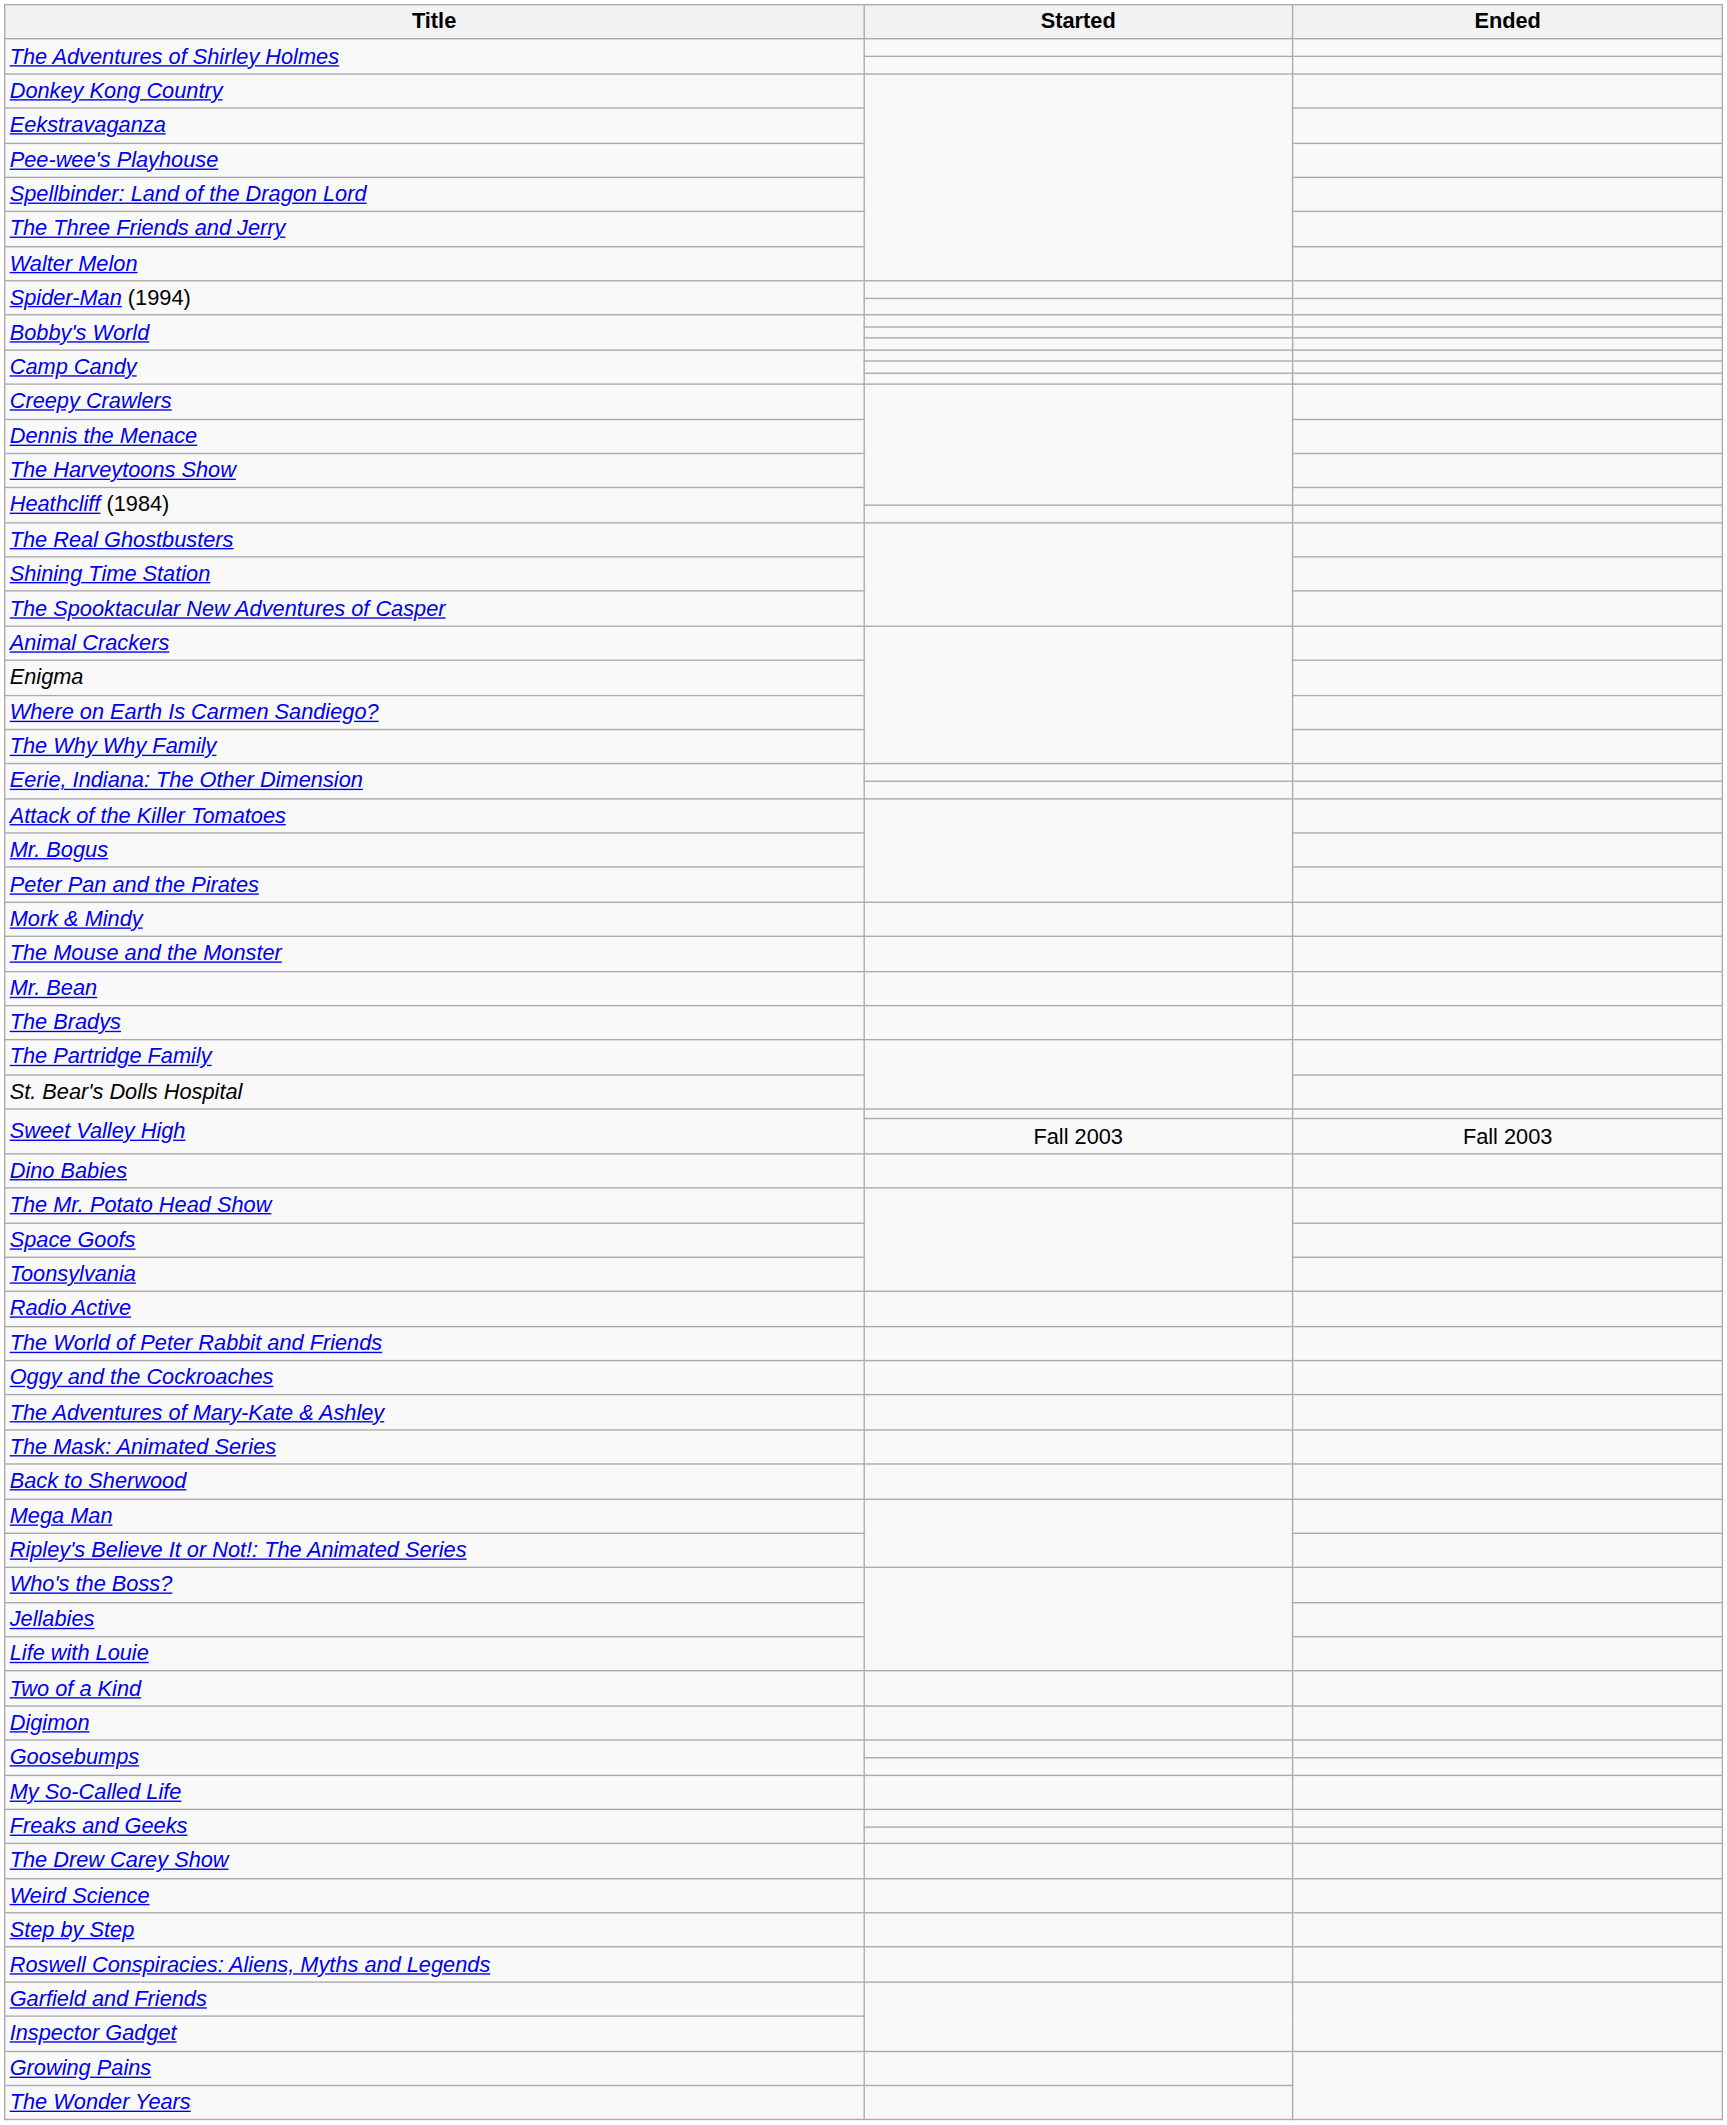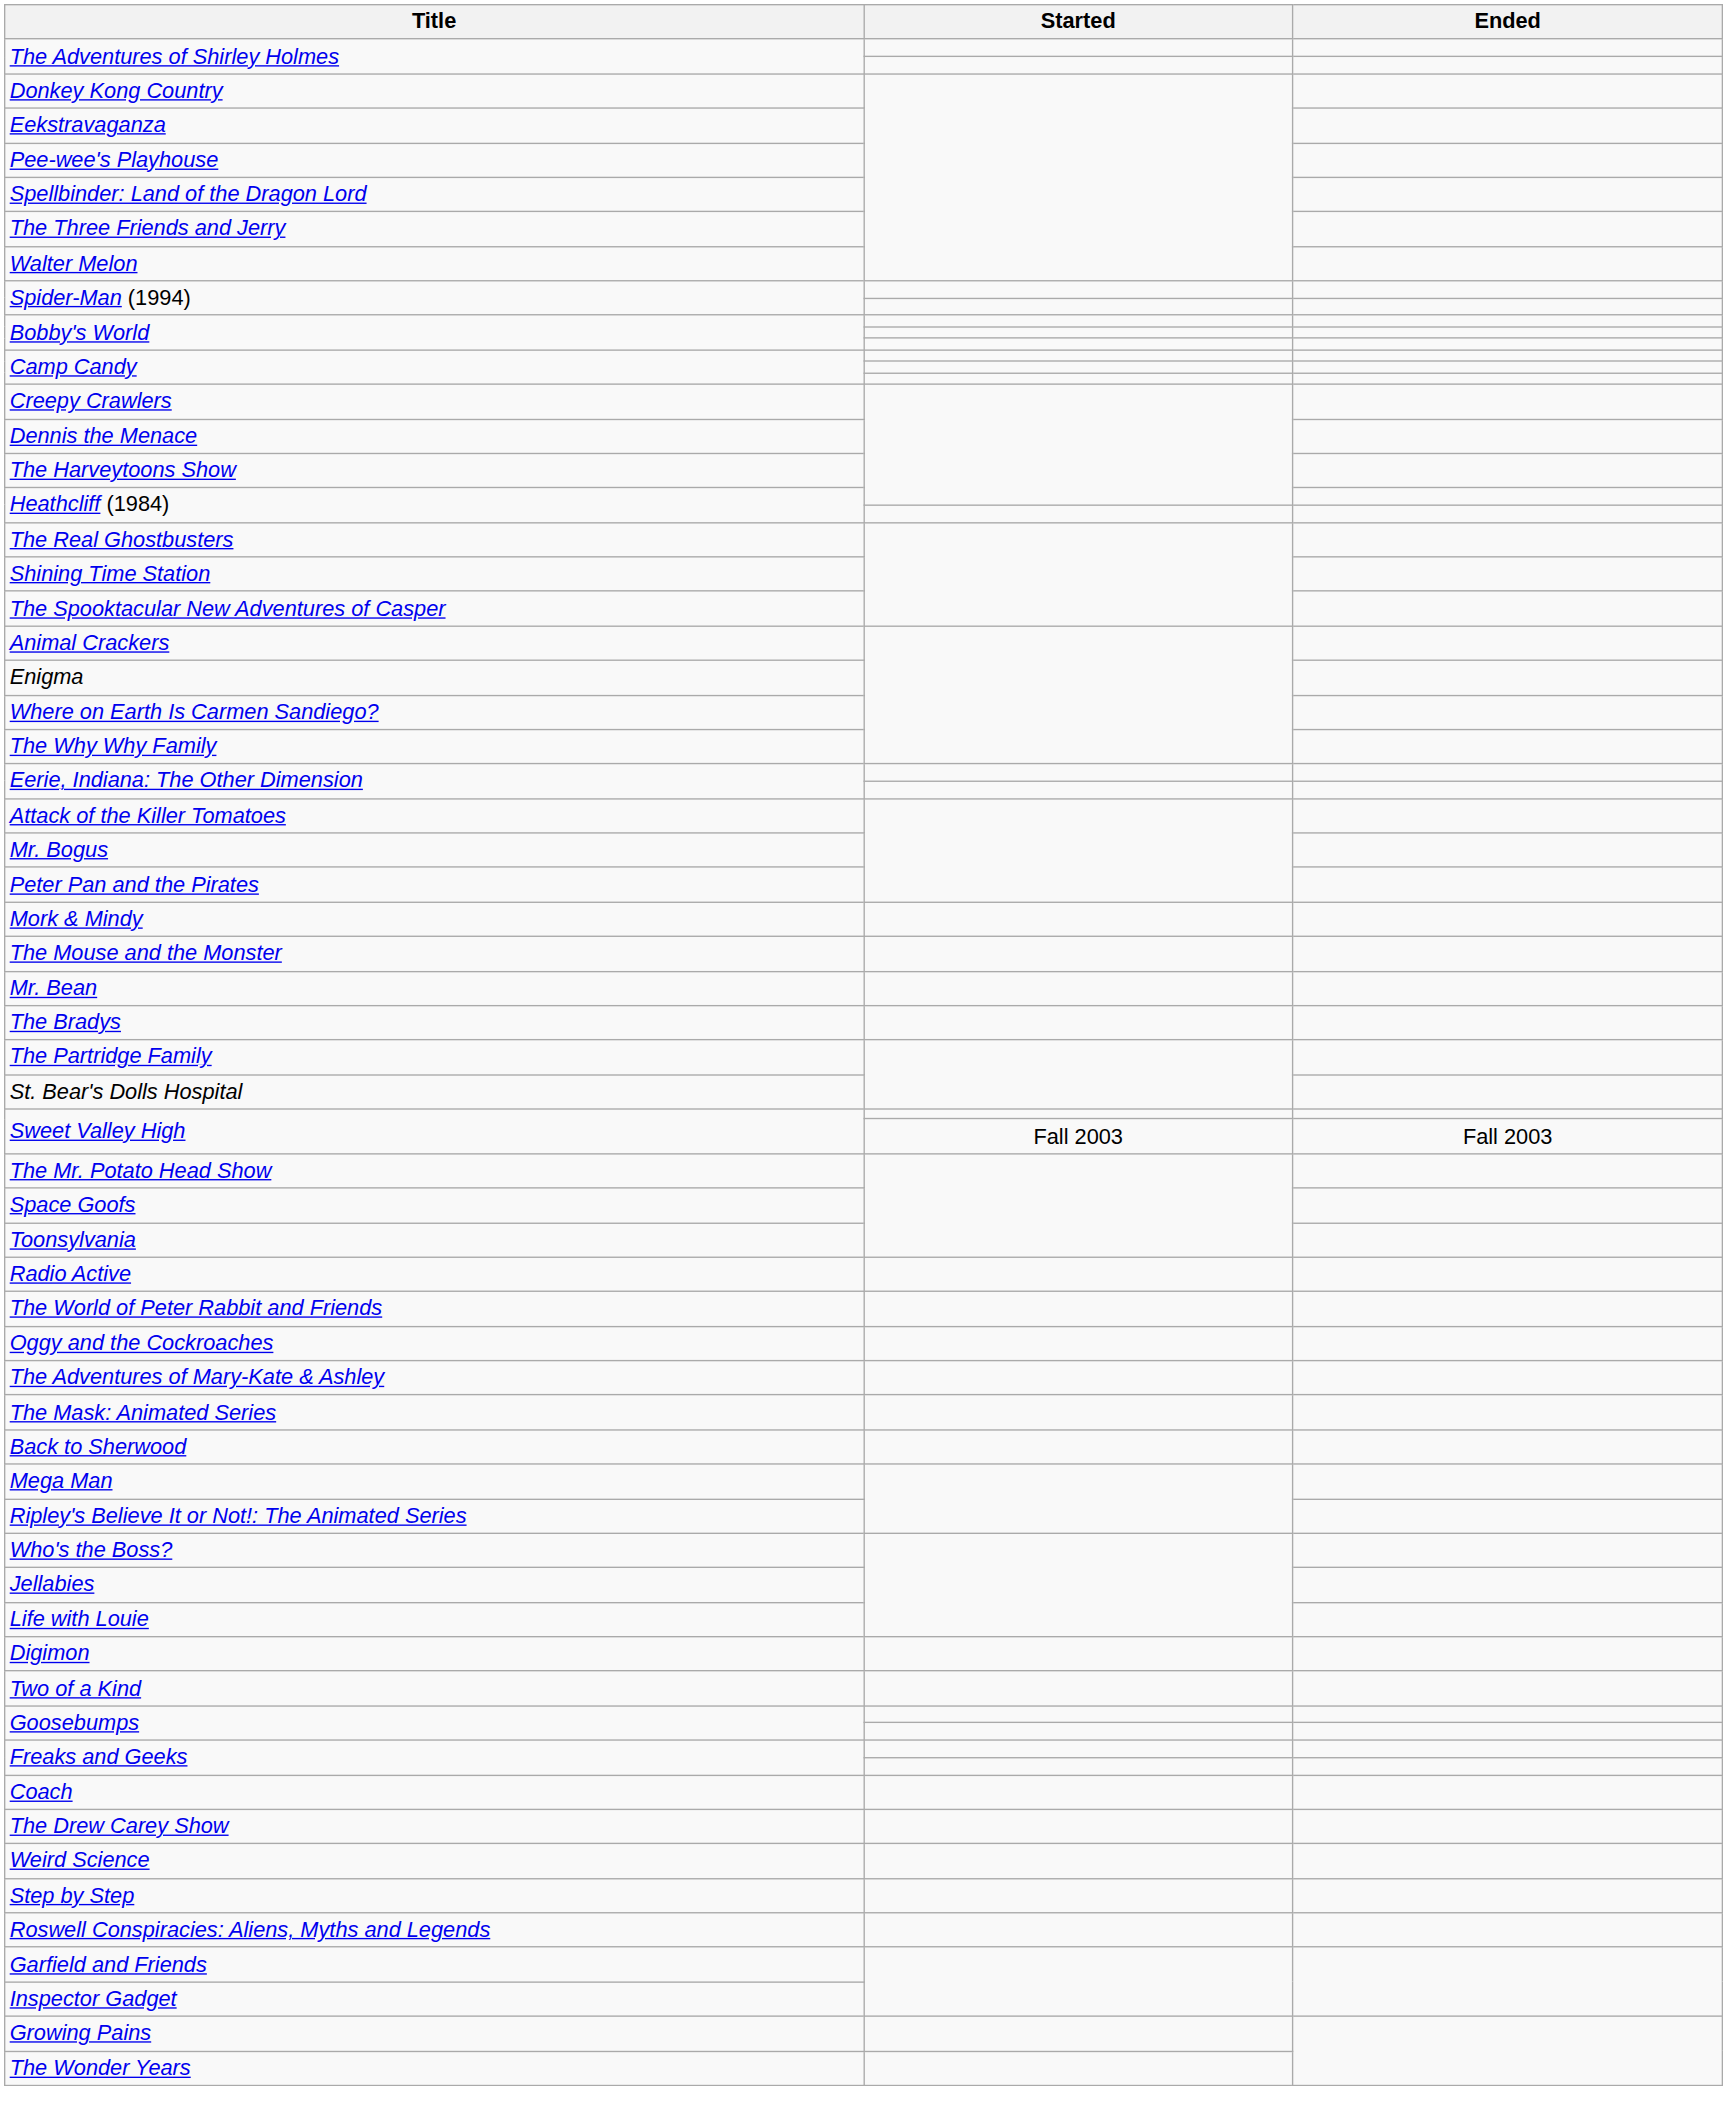- row: (68, 1170)
rows swapped: (50, 1722) <-> (75, 1688)
- row: (96, 1791)
+ row: (41, 1791)
